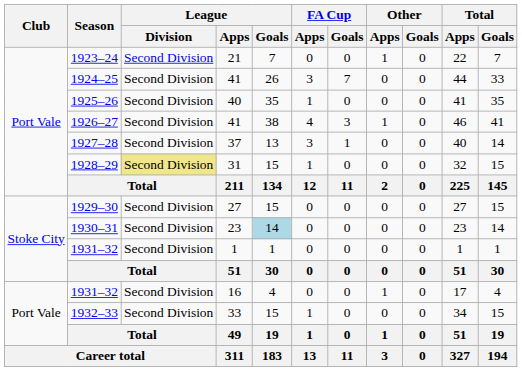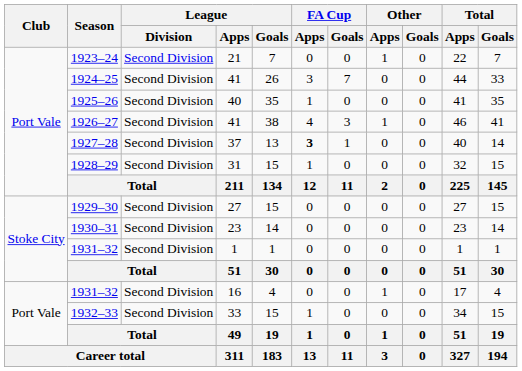(310, 143) normal -> (310, 143) bold
(169, 164) khaki background -> (169, 164) no background
(272, 228) lightblue background -> (272, 228) no background
